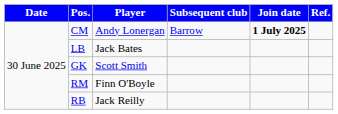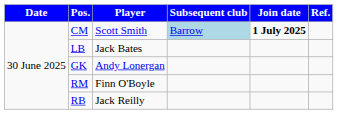(130, 30) Andy Lonergan -> (121, 30) Scott Smith
(186, 30) no background -> (186, 30) lightblue background
(121, 65) Scott Smith -> (130, 65) Andy Lonergan
